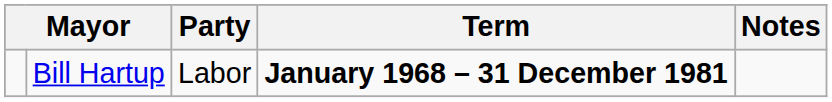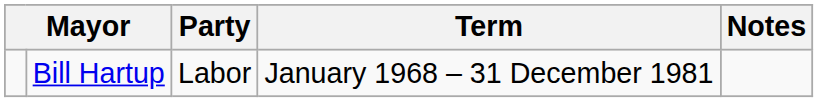(496, 72) bold -> (489, 72) normal
